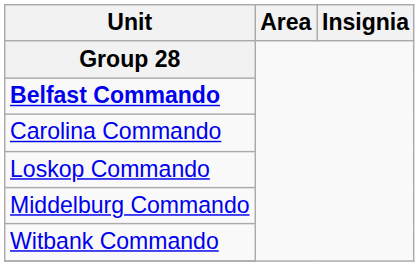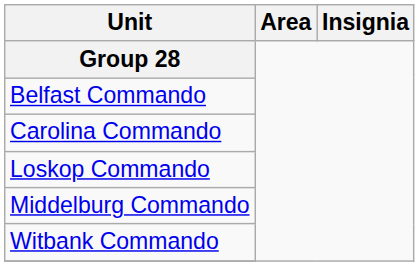(115, 95) bold -> (108, 95) normal
